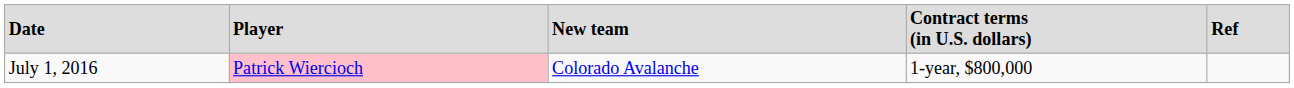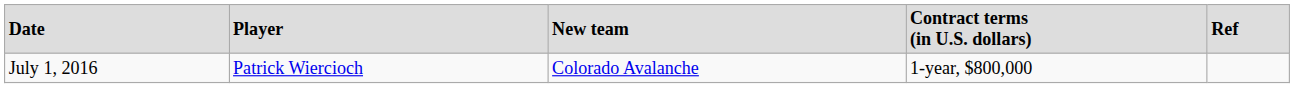(298, 67) pink background -> (298, 67) no background
